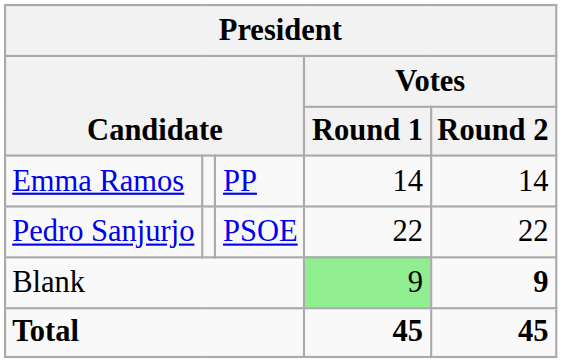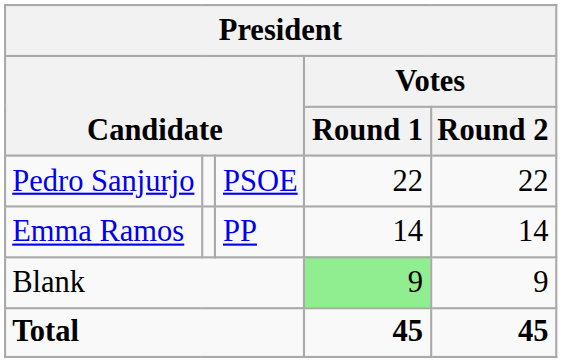rows swapped: (103, 231) <-> (98, 181)
(541, 281) bold -> (541, 281) normal
